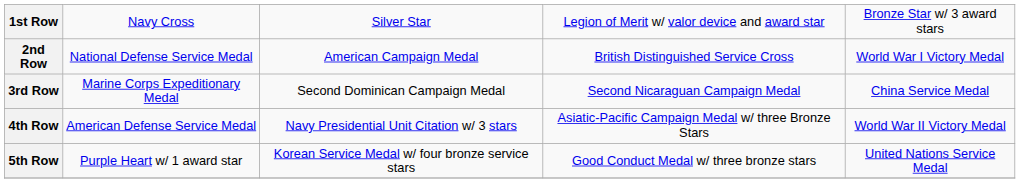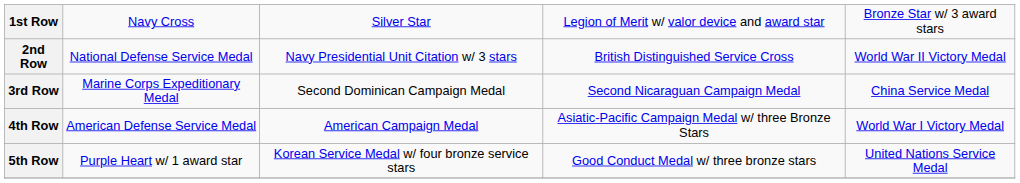(401, 56) American Campaign Medal -> (401, 56) Navy Presidential Unit Citation w/ 3 stars
(930, 56) World War I Victory Medal -> (930, 56) World War II Victory Medal
(401, 125) Navy Presidential Unit Citation w/ 3 stars -> (401, 125) American Campaign Medal
(930, 125) World War II Victory Medal -> (930, 125) World War I Victory Medal
